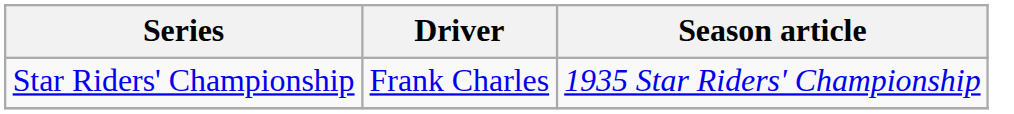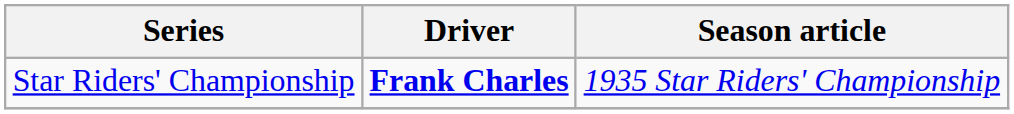(459, 81) normal -> (469, 81) bold
